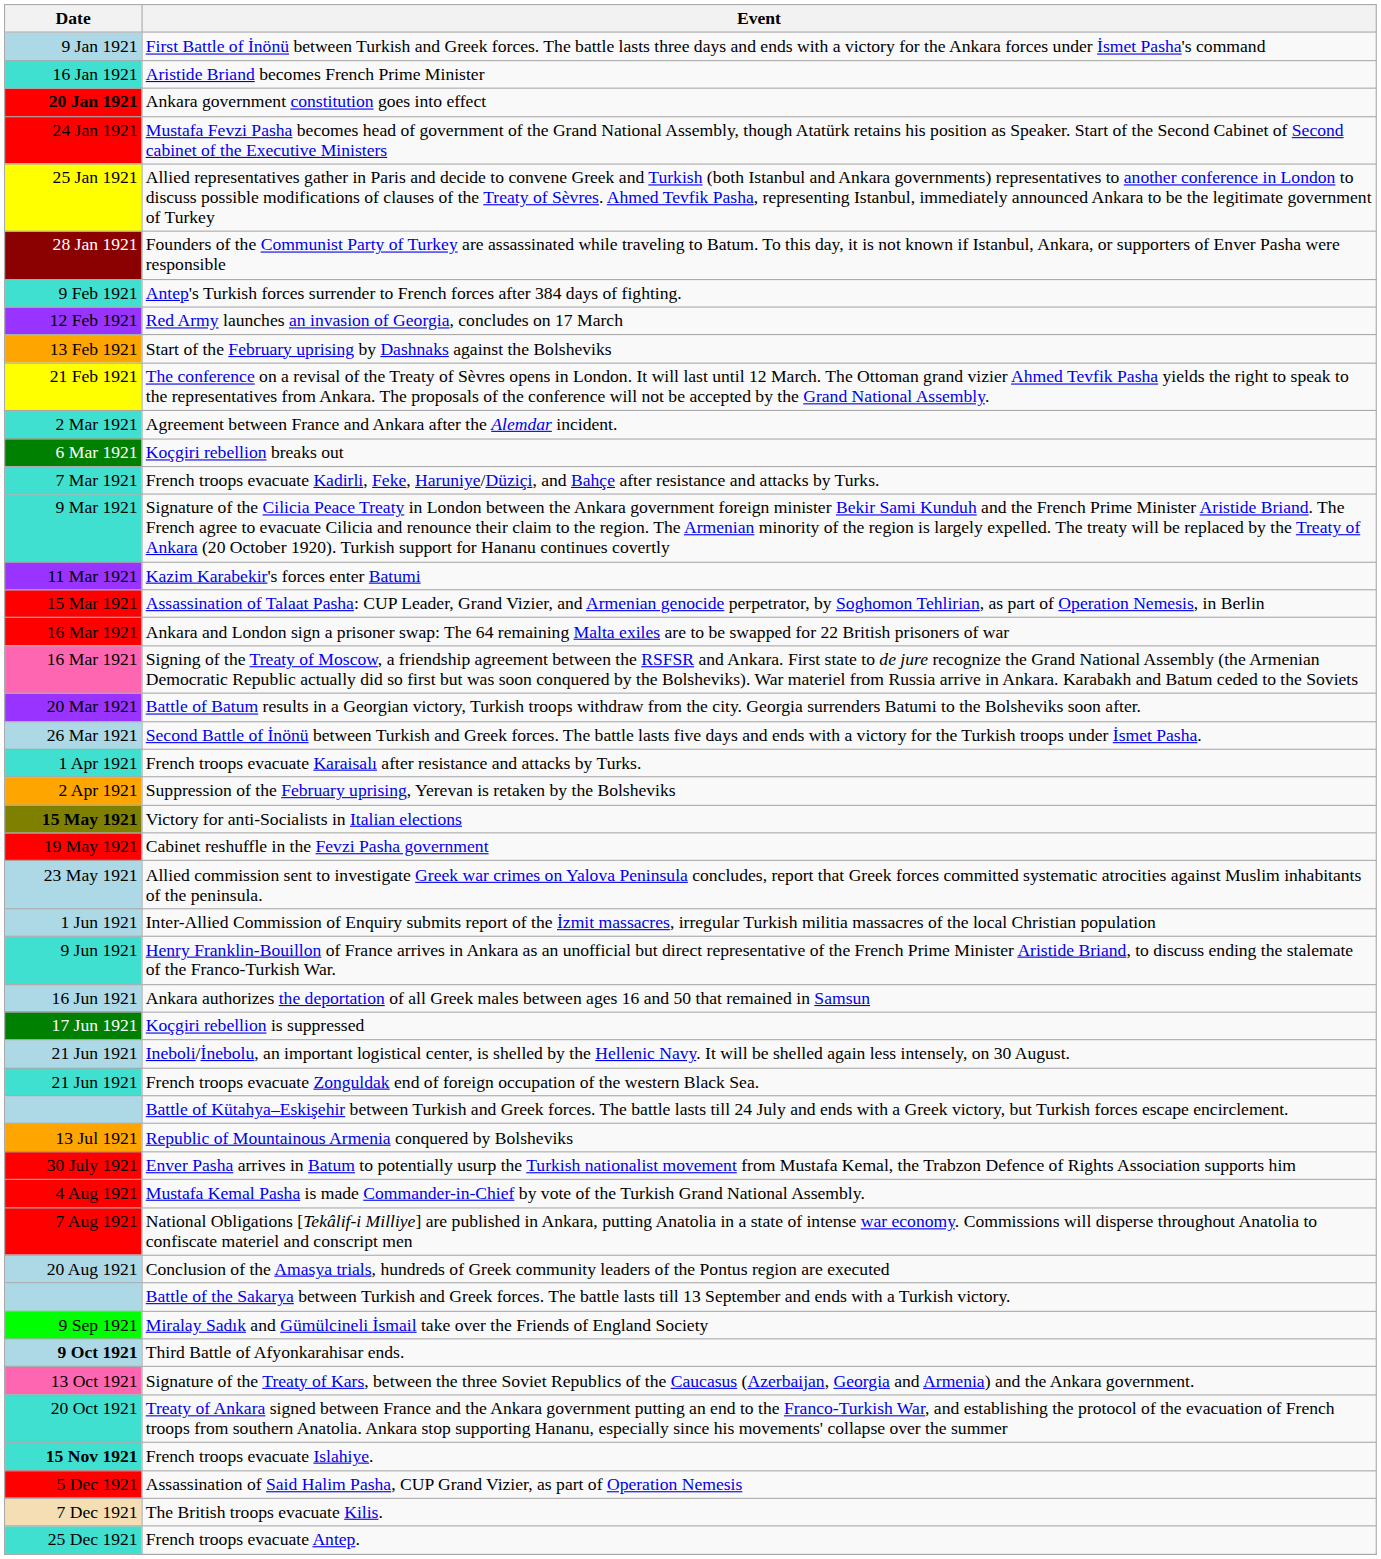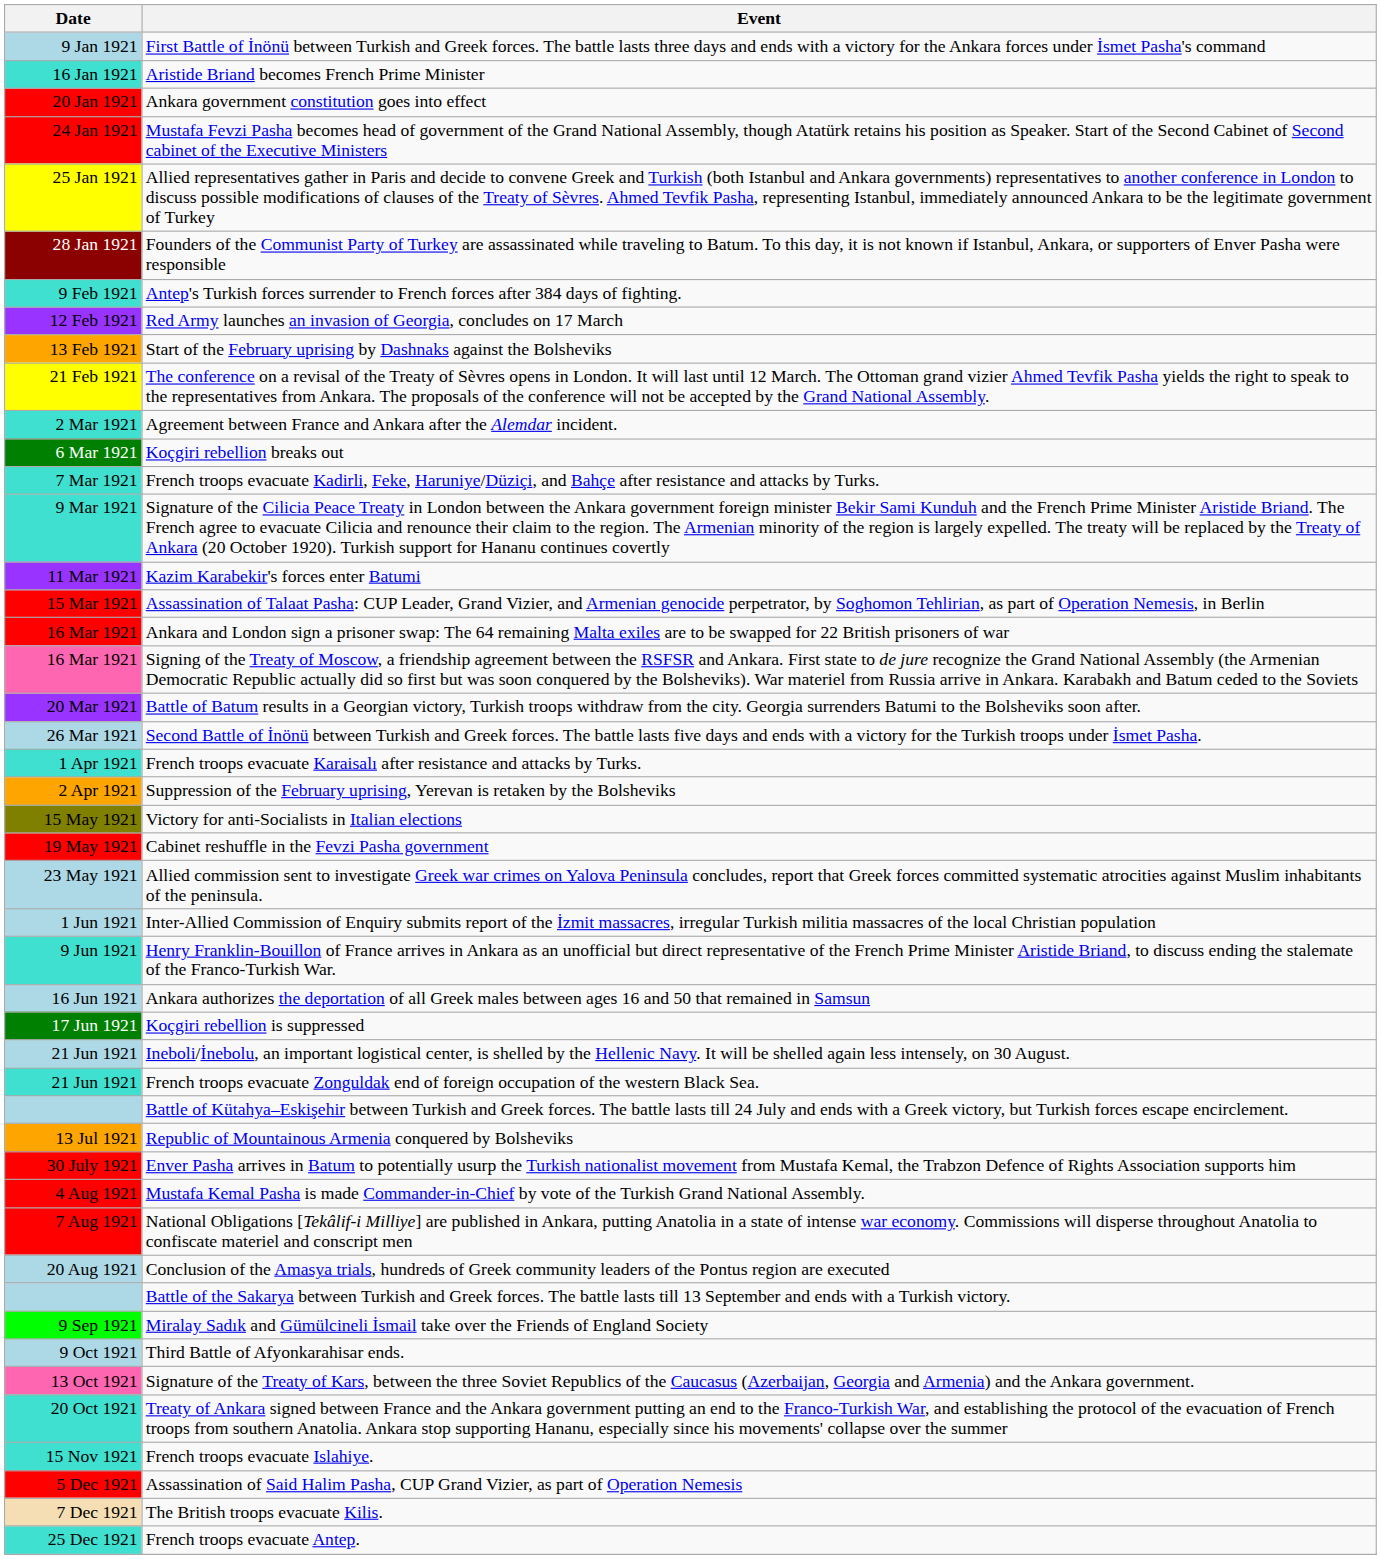(93, 102) bold -> (95, 102) normal
(90, 818) bold -> (91, 818) normal
(98, 1352) bold -> (99, 1352) normal
(92, 1456) bold -> (92, 1456) normal
